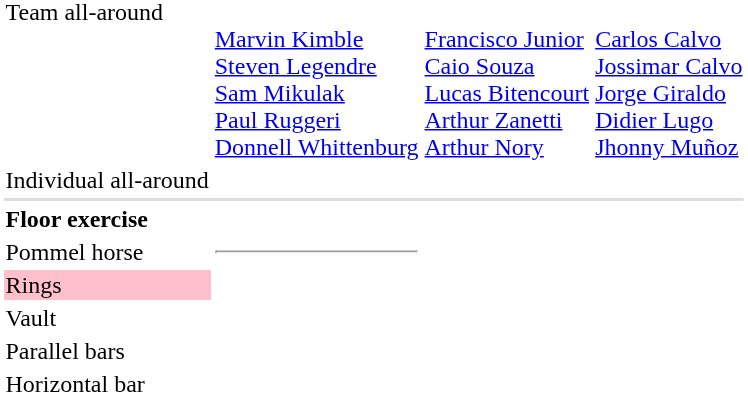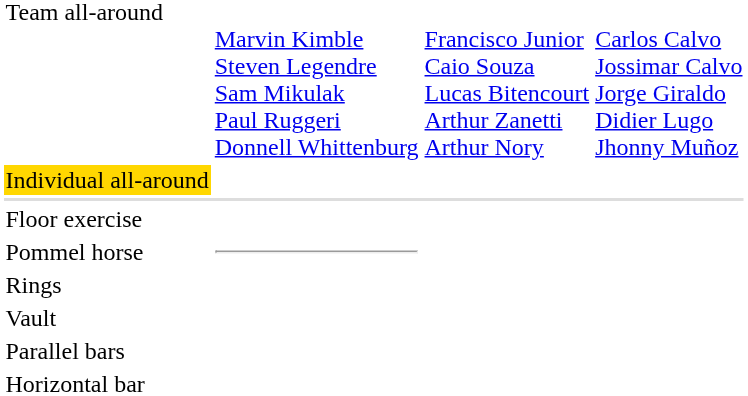(107, 179) no background -> (107, 179) gold background
(77, 218) bold -> (74, 218) normal
(34, 284) pink background -> (34, 284) no background
